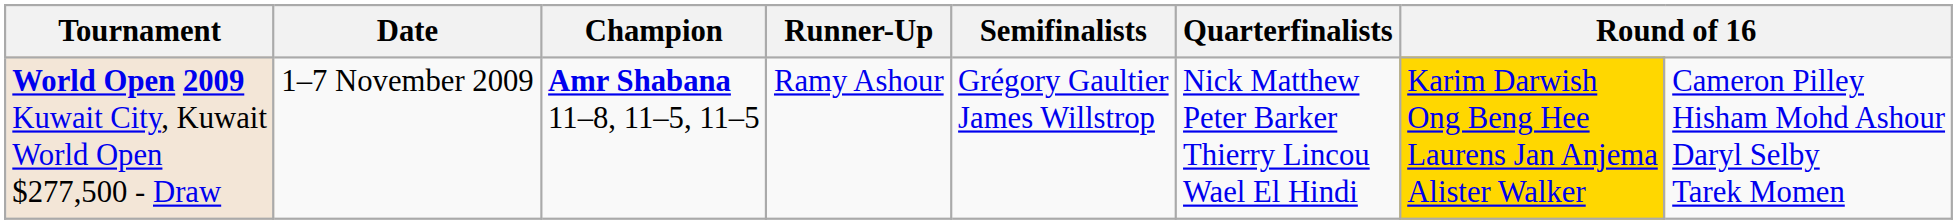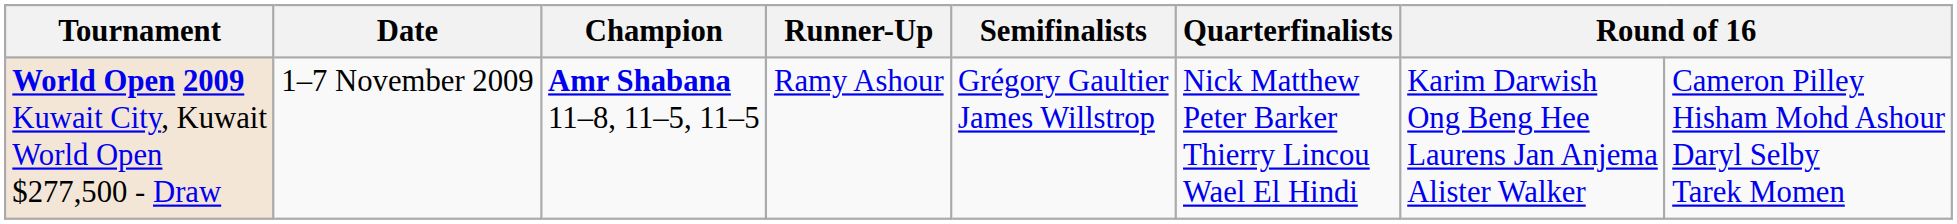(1532, 137) gold background -> (1532, 137) no background
